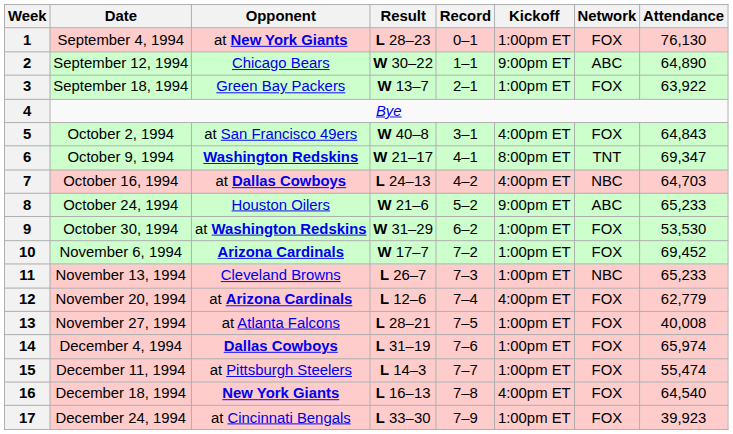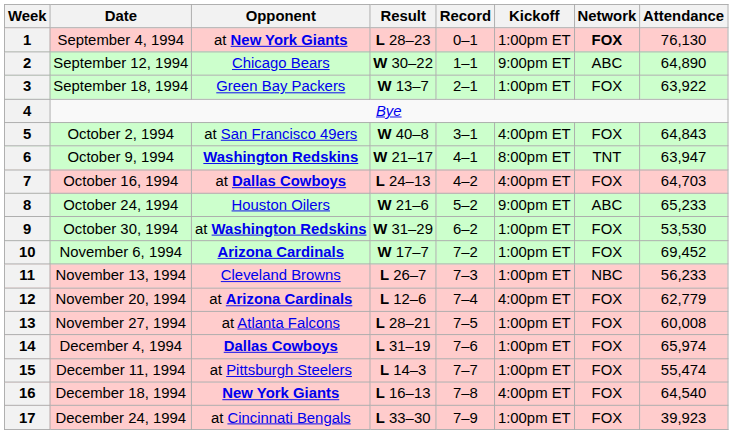(607, 39) normal -> (607, 39) bold
(684, 157) 69,347 -> (684, 157) 63,947
(607, 181) NBC -> (607, 181) FOX
(684, 275) 65,233 -> (684, 275) 56,233
(684, 323) 40,008 -> (684, 323) 60,008
